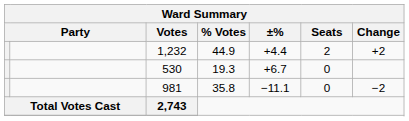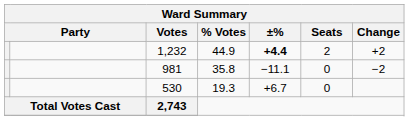(275, 51) normal -> (275, 51) bold
rows swapped: (172, 88) <-> (172, 69)
